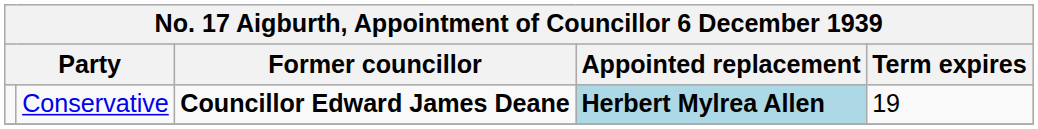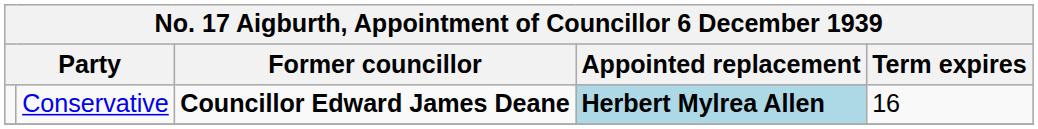(886, 104) 19 -> (886, 104) 16
